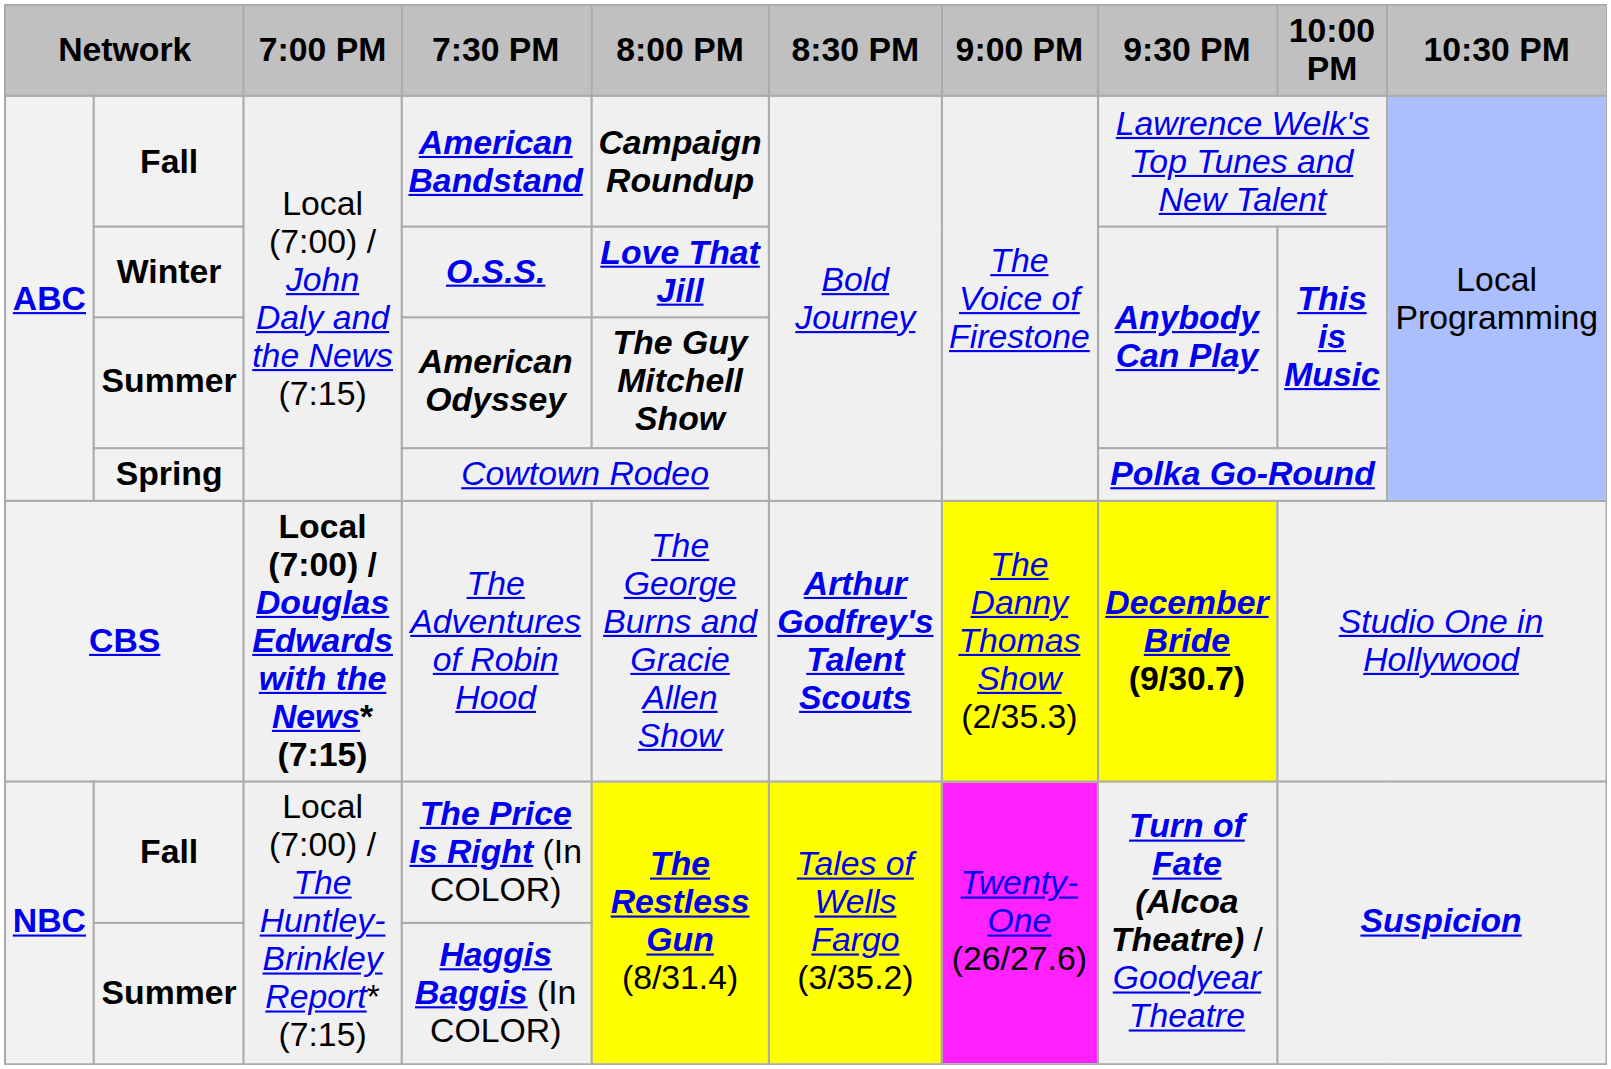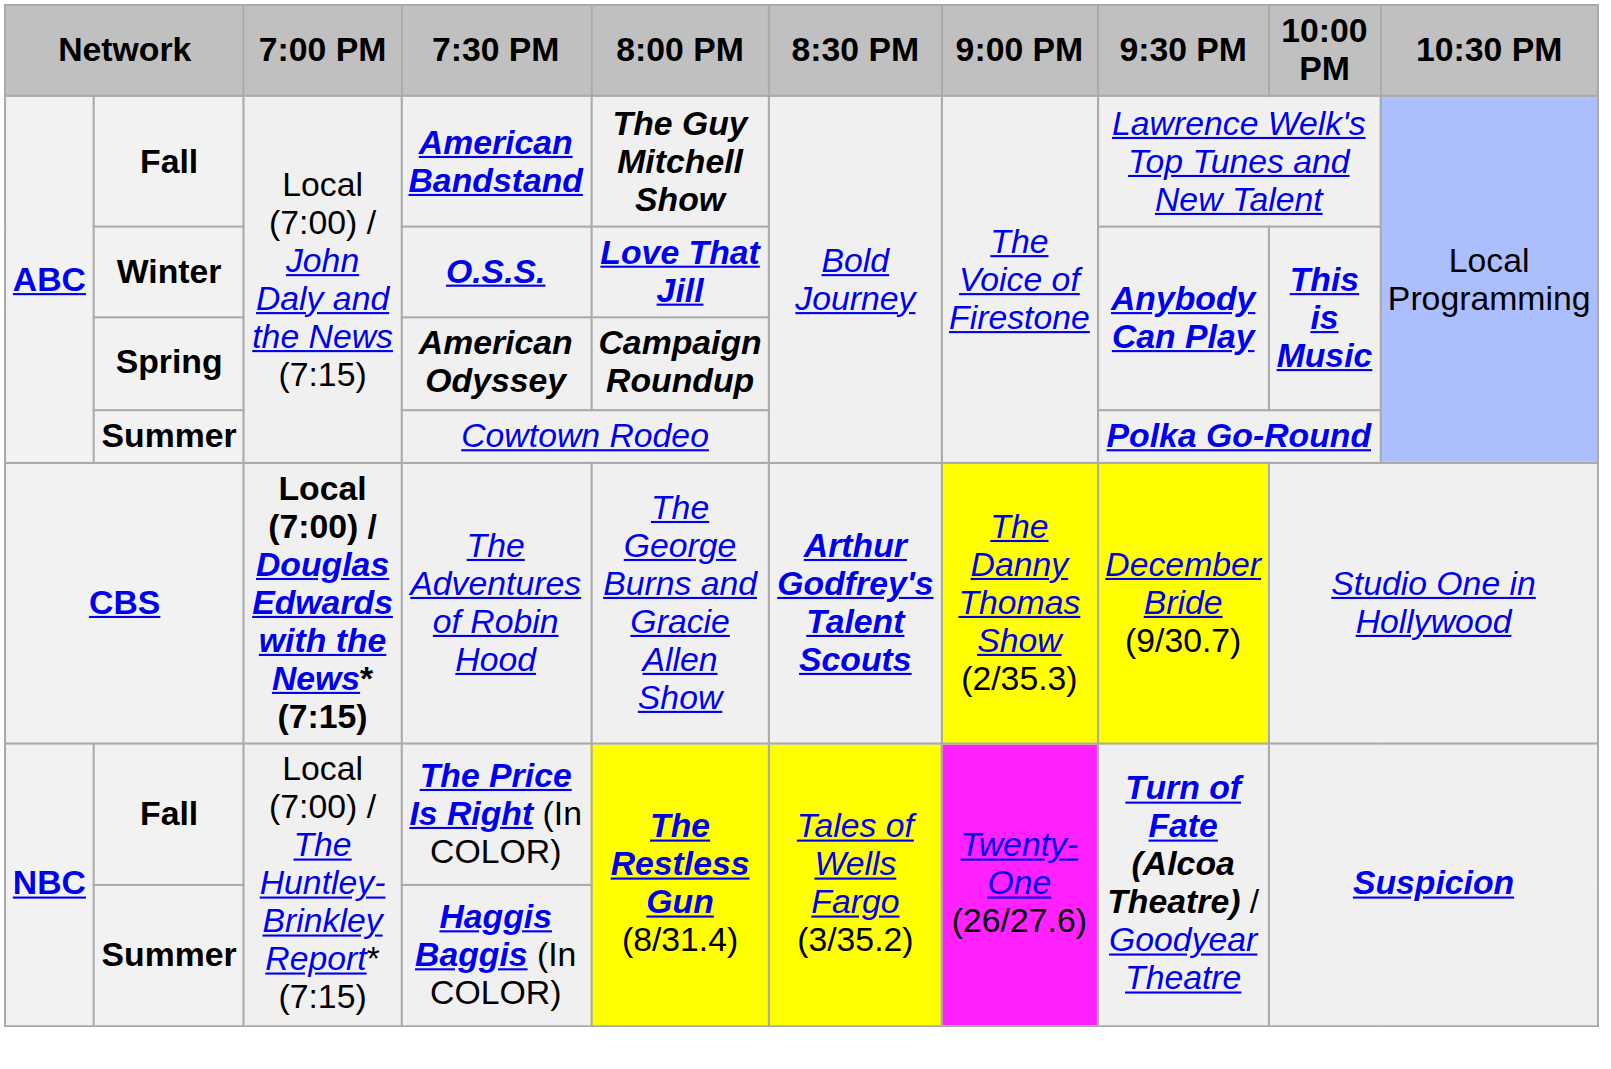(680, 160) Campaign Roundup -> (680, 160) The Guy Mitchell Show
(169, 381) Summer -> (169, 362) Spring
(680, 381) The Guy Mitchell Show -> (680, 362) Campaign Roundup
(169, 473) Spring -> (169, 435) Summer
(1187, 640) bold -> (1183, 602) normal
